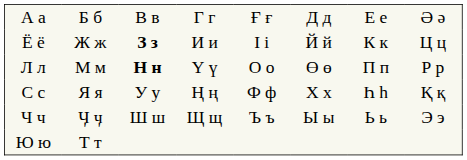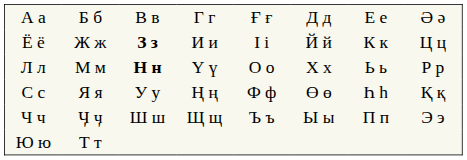(319, 67) Ө ө -> (319, 67) Х х
(376, 67) П п -> (376, 67) Ь ь
(319, 92) Х х -> (319, 92) Ө ө
(376, 117) Ь ь -> (376, 117) П п
